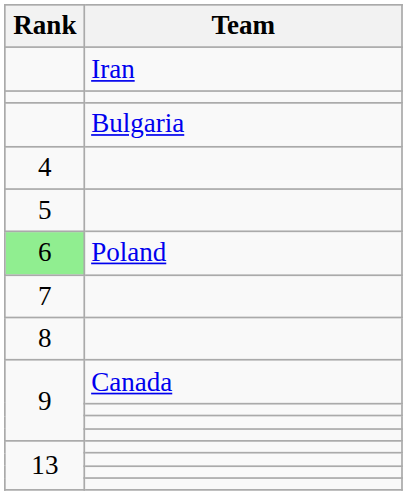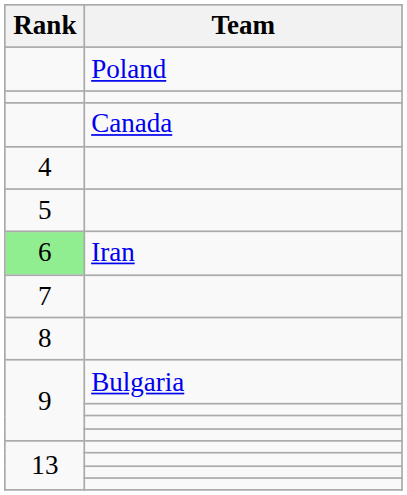(113, 68) Iran -> (129, 68) Poland
(138, 124) Bulgaria -> (132, 124) Canada
(129, 252) Poland -> (113, 252) Iran
(132, 381) Canada -> (138, 381) Bulgaria
